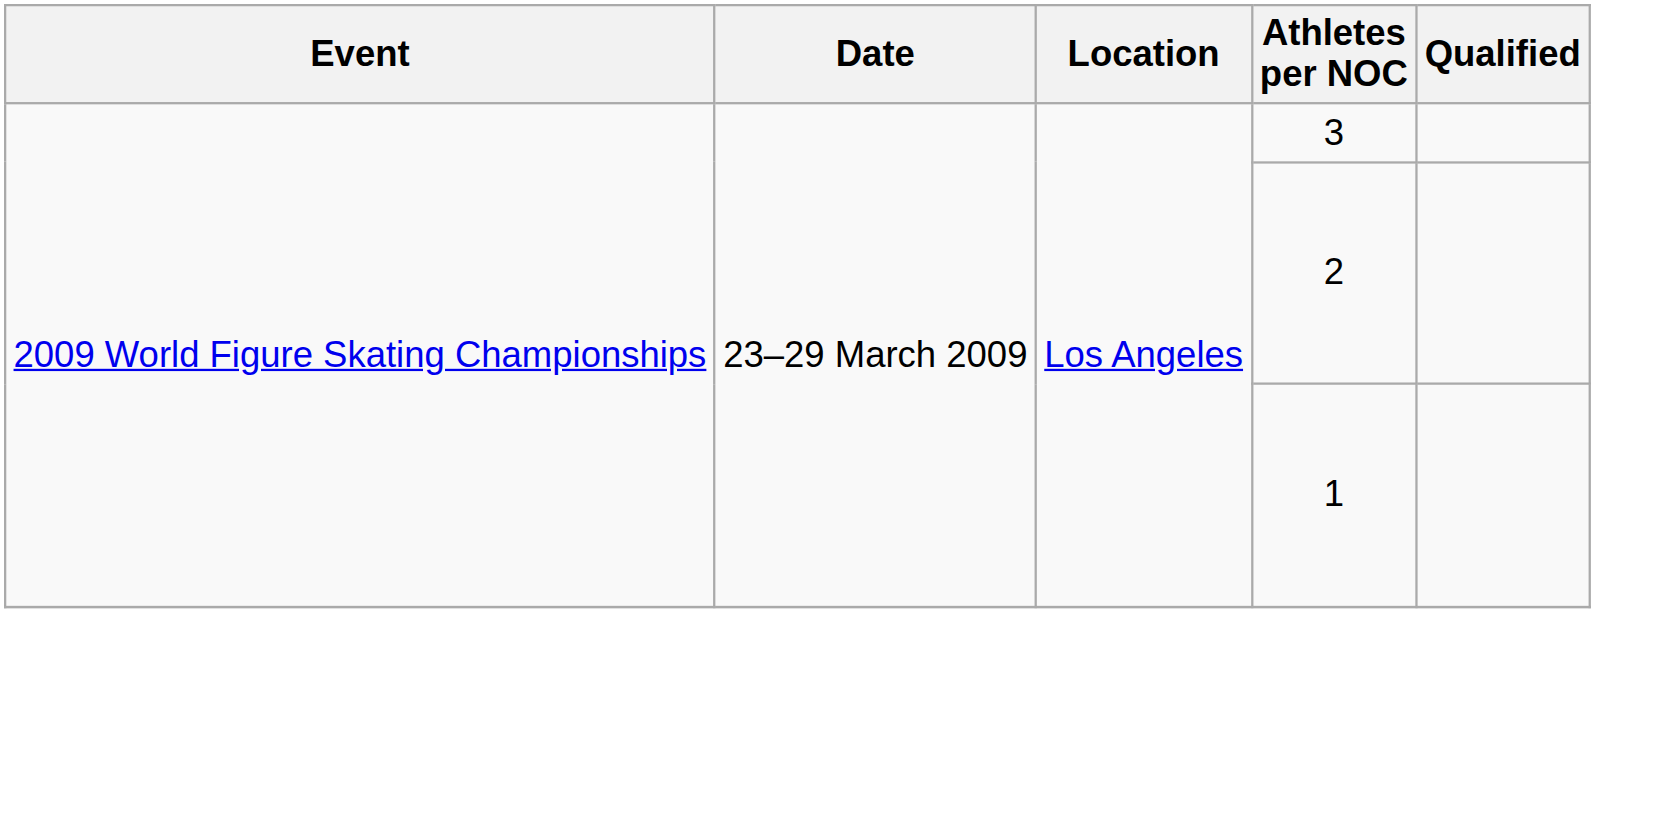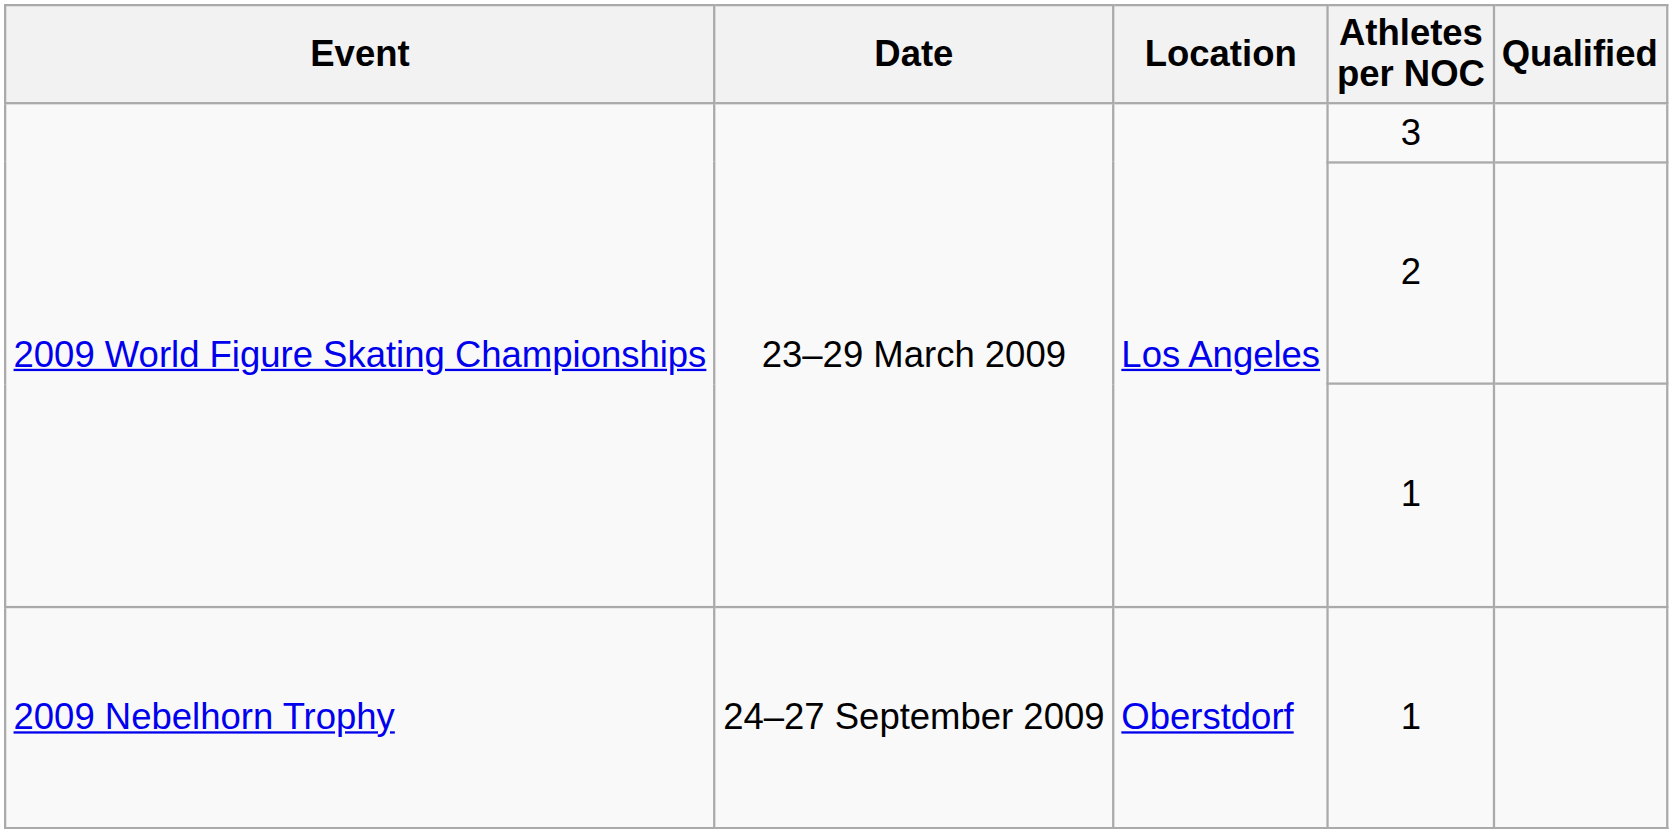+ row: (204, 716)
